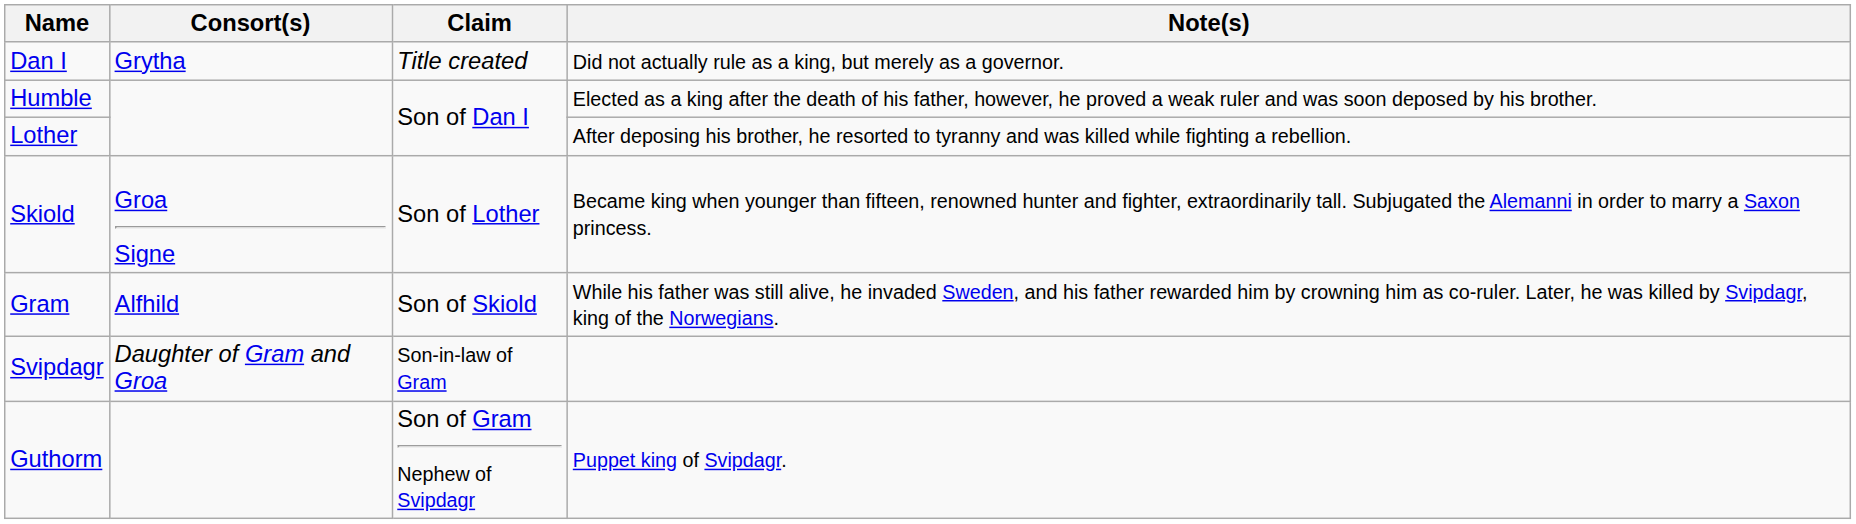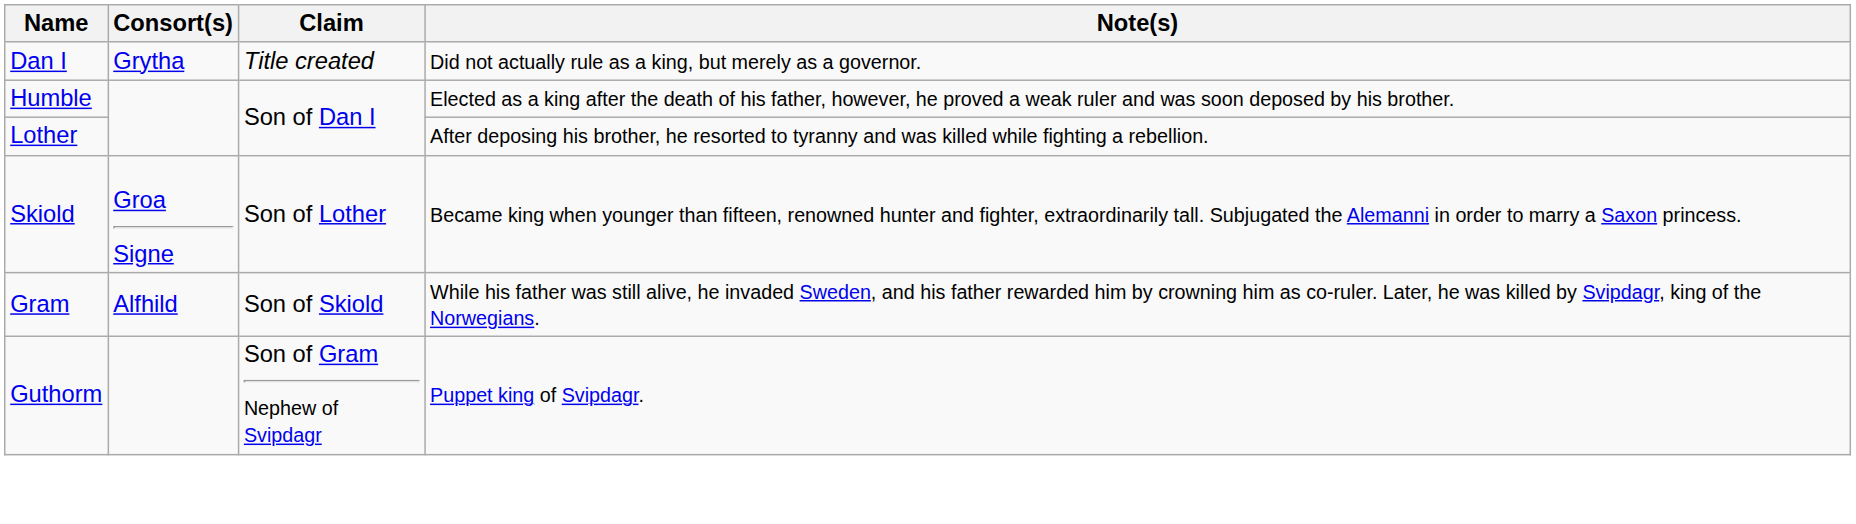- row: (57, 368)
